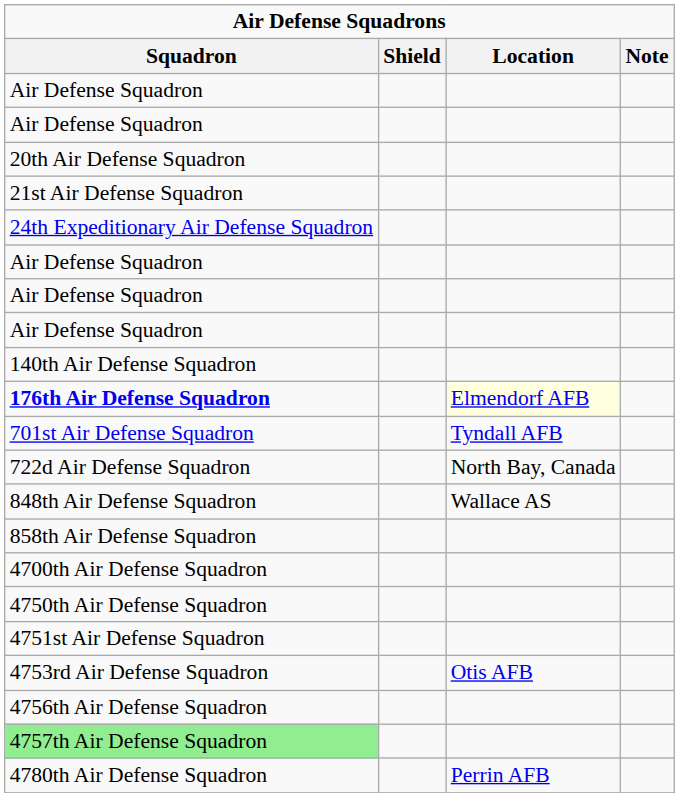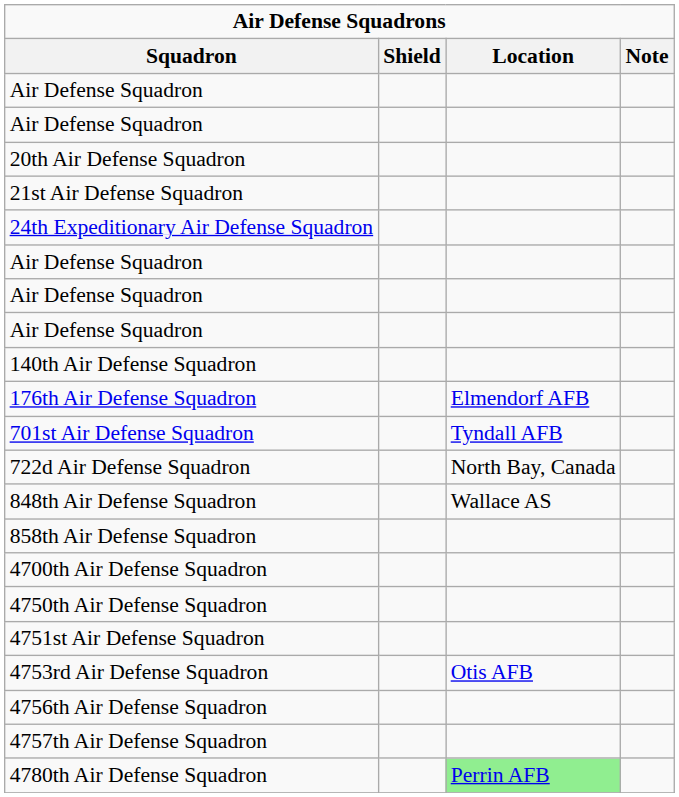(140, 398) bold -> (133, 398) normal
(520, 398) lightyellow background -> (520, 398) no background
(138, 741) lightgreen background -> (138, 741) no background
(500, 775) no background -> (500, 775) lightgreen background
